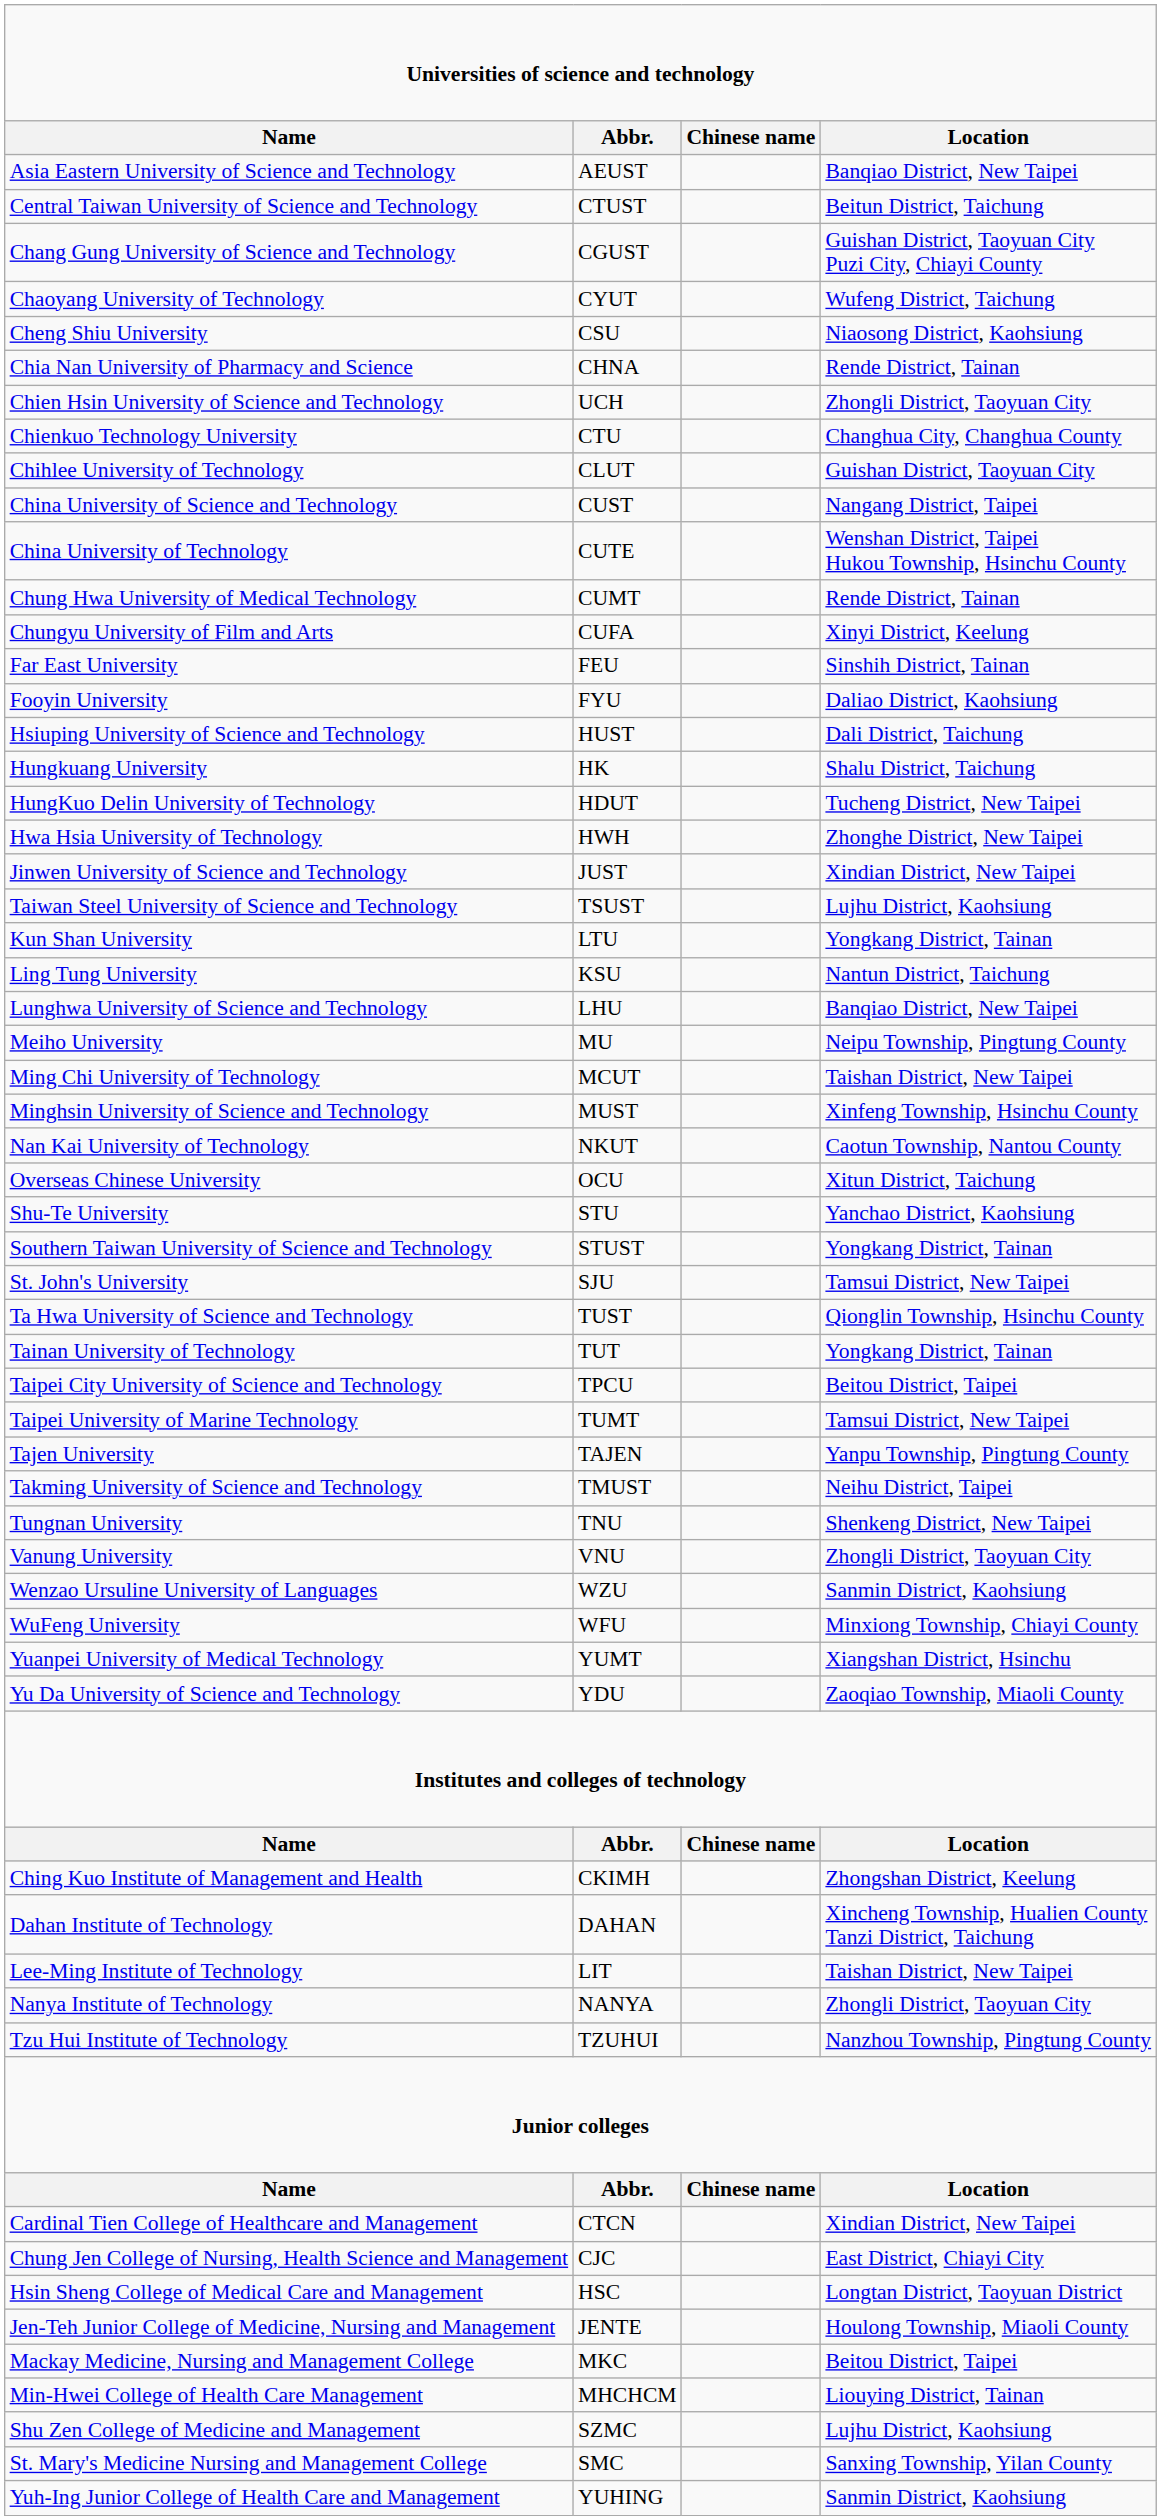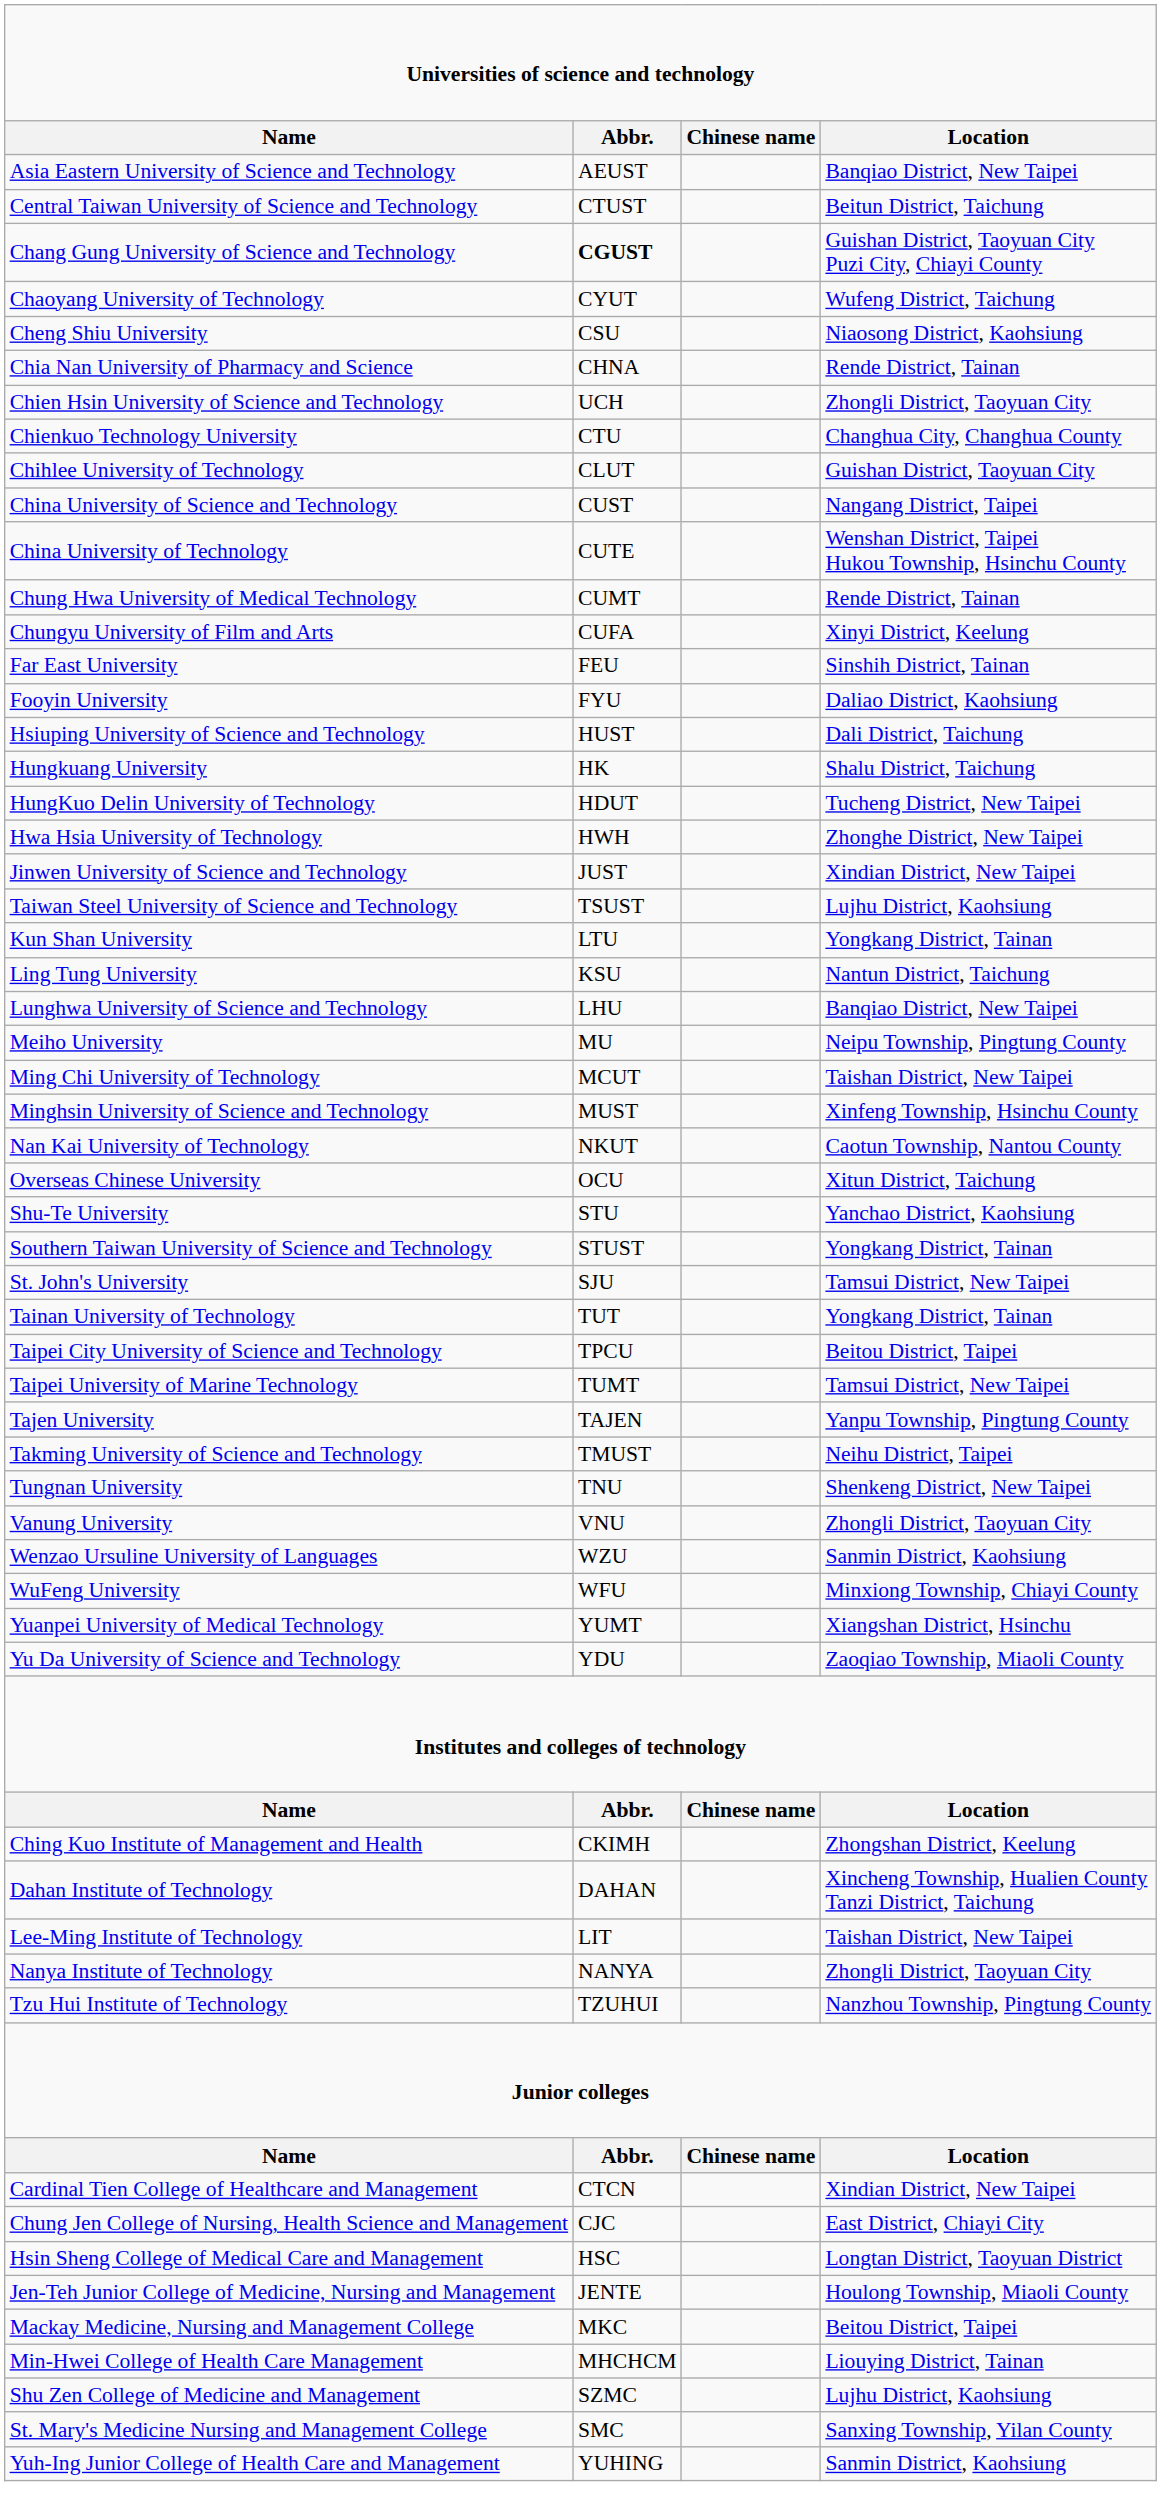(613, 252) normal -> (615, 252) bold
- row: (211, 1316)
